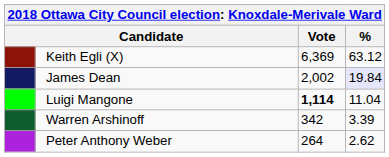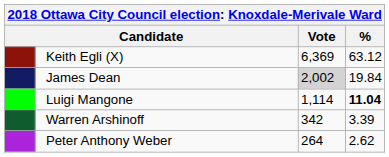(318, 78) no background -> (318, 78) lightgrey background
(365, 78) lavender background -> (365, 78) no background
(317, 99) bold -> (317, 99) normal
(365, 99) normal -> (365, 99) bold
